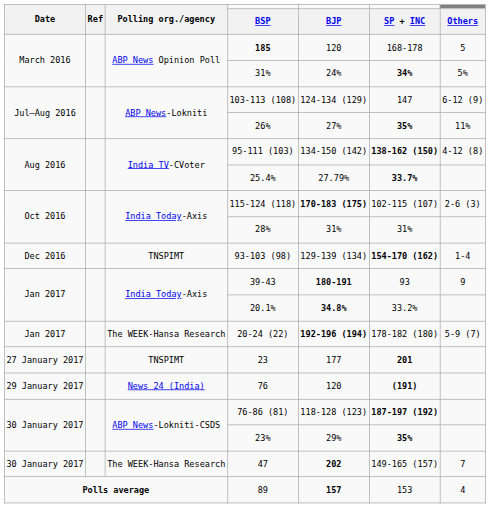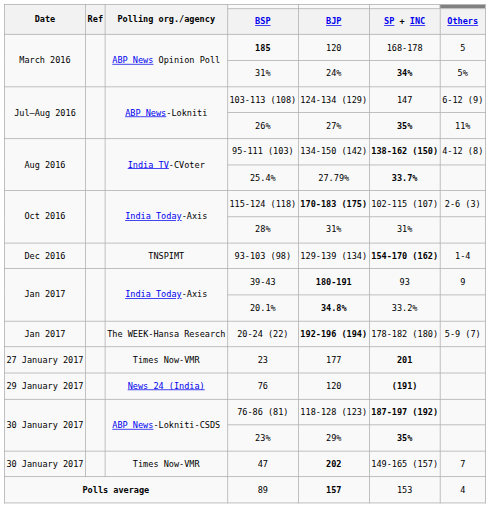(166, 360) TNSPIMT -> (166, 360) Times Now-VMR
(166, 464) The WEEK-Hansa Research -> (166, 464) Times Now-VMR
